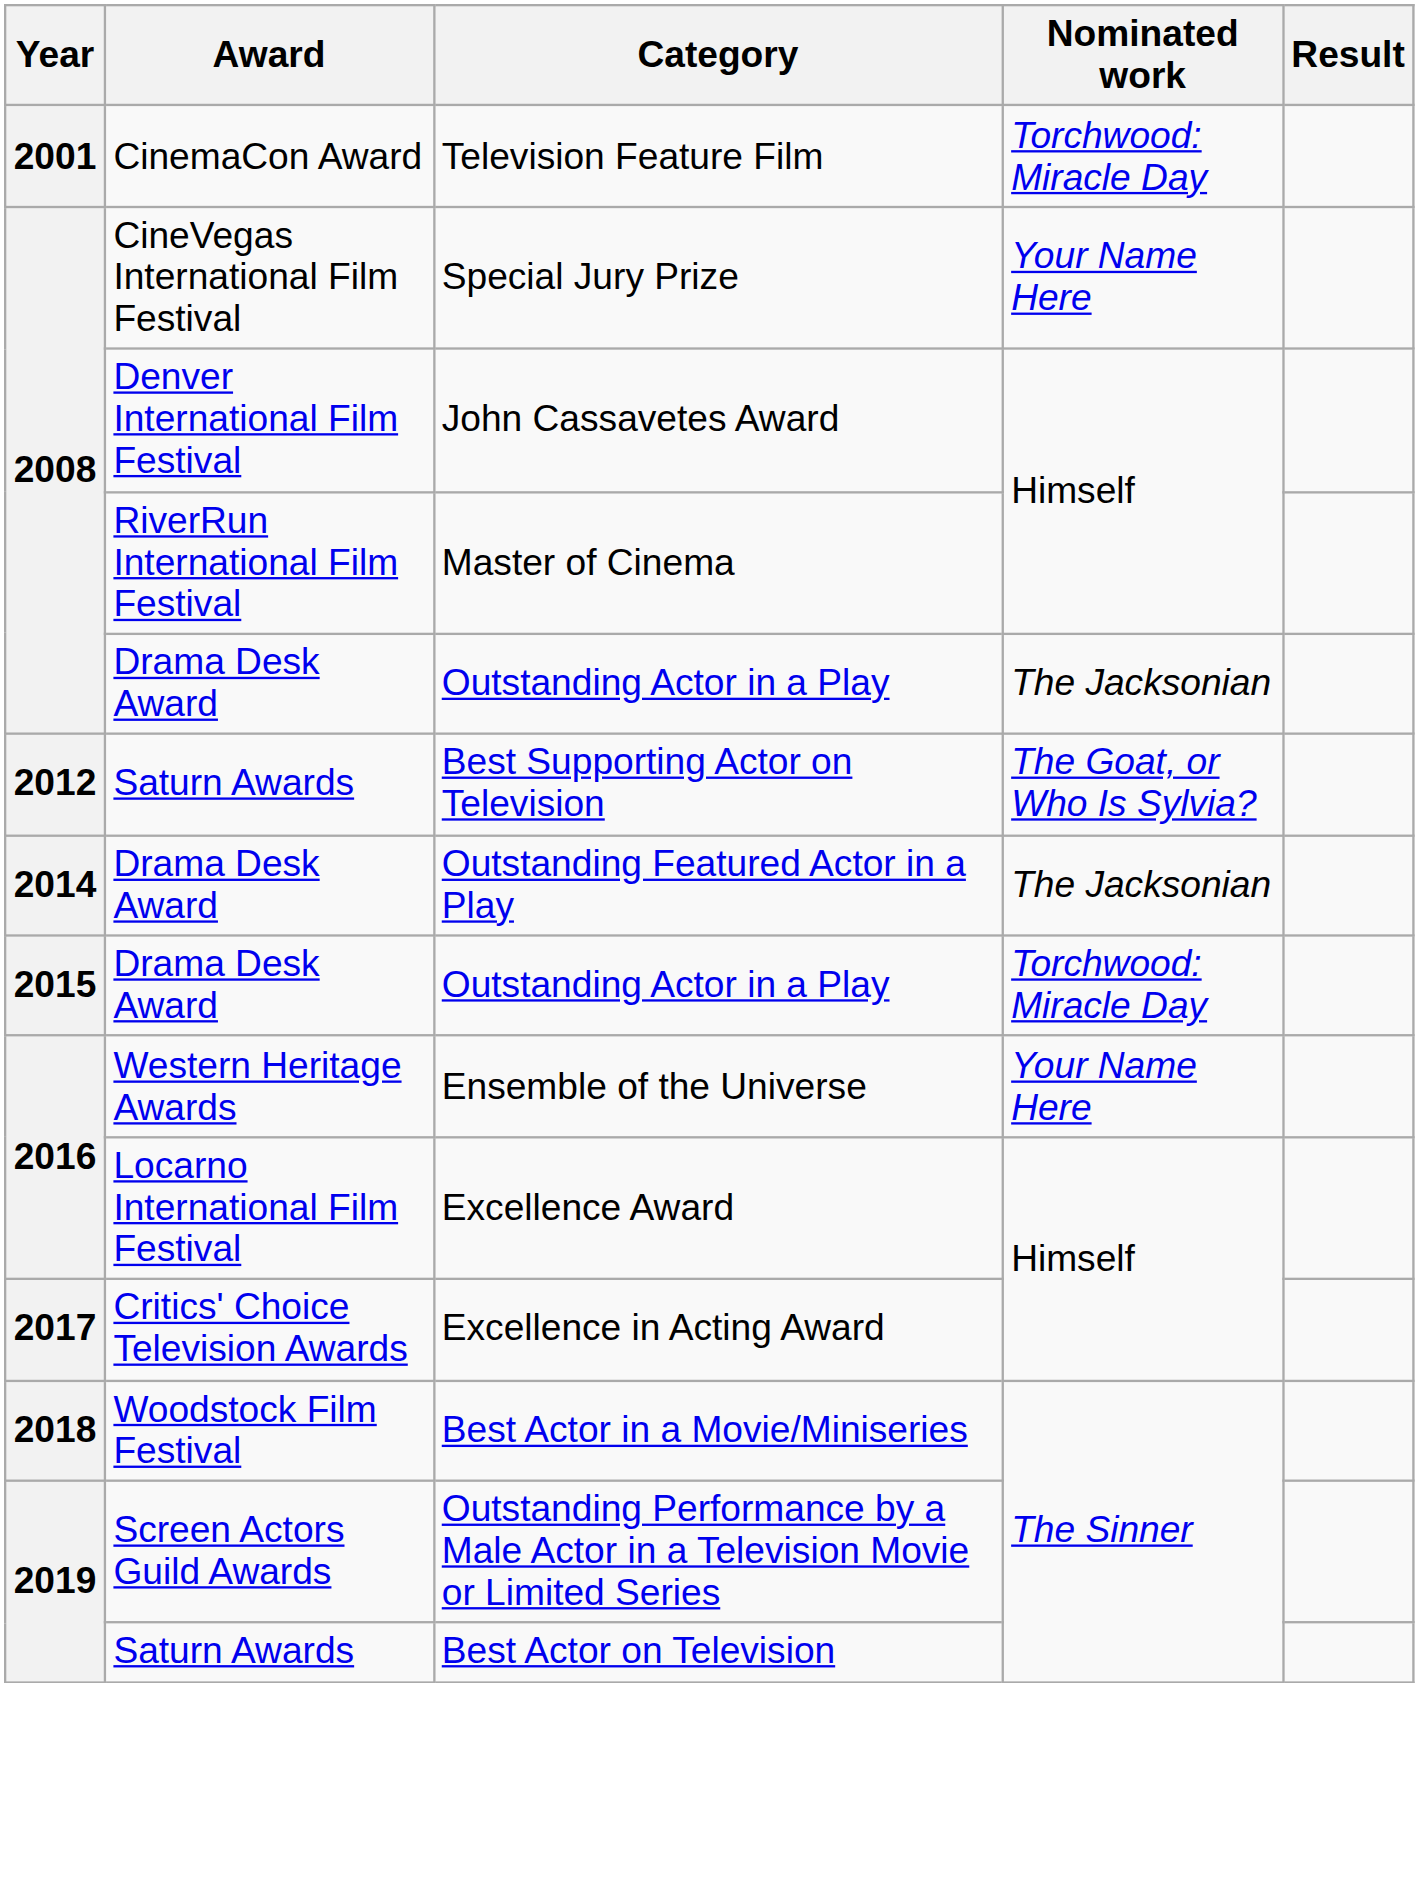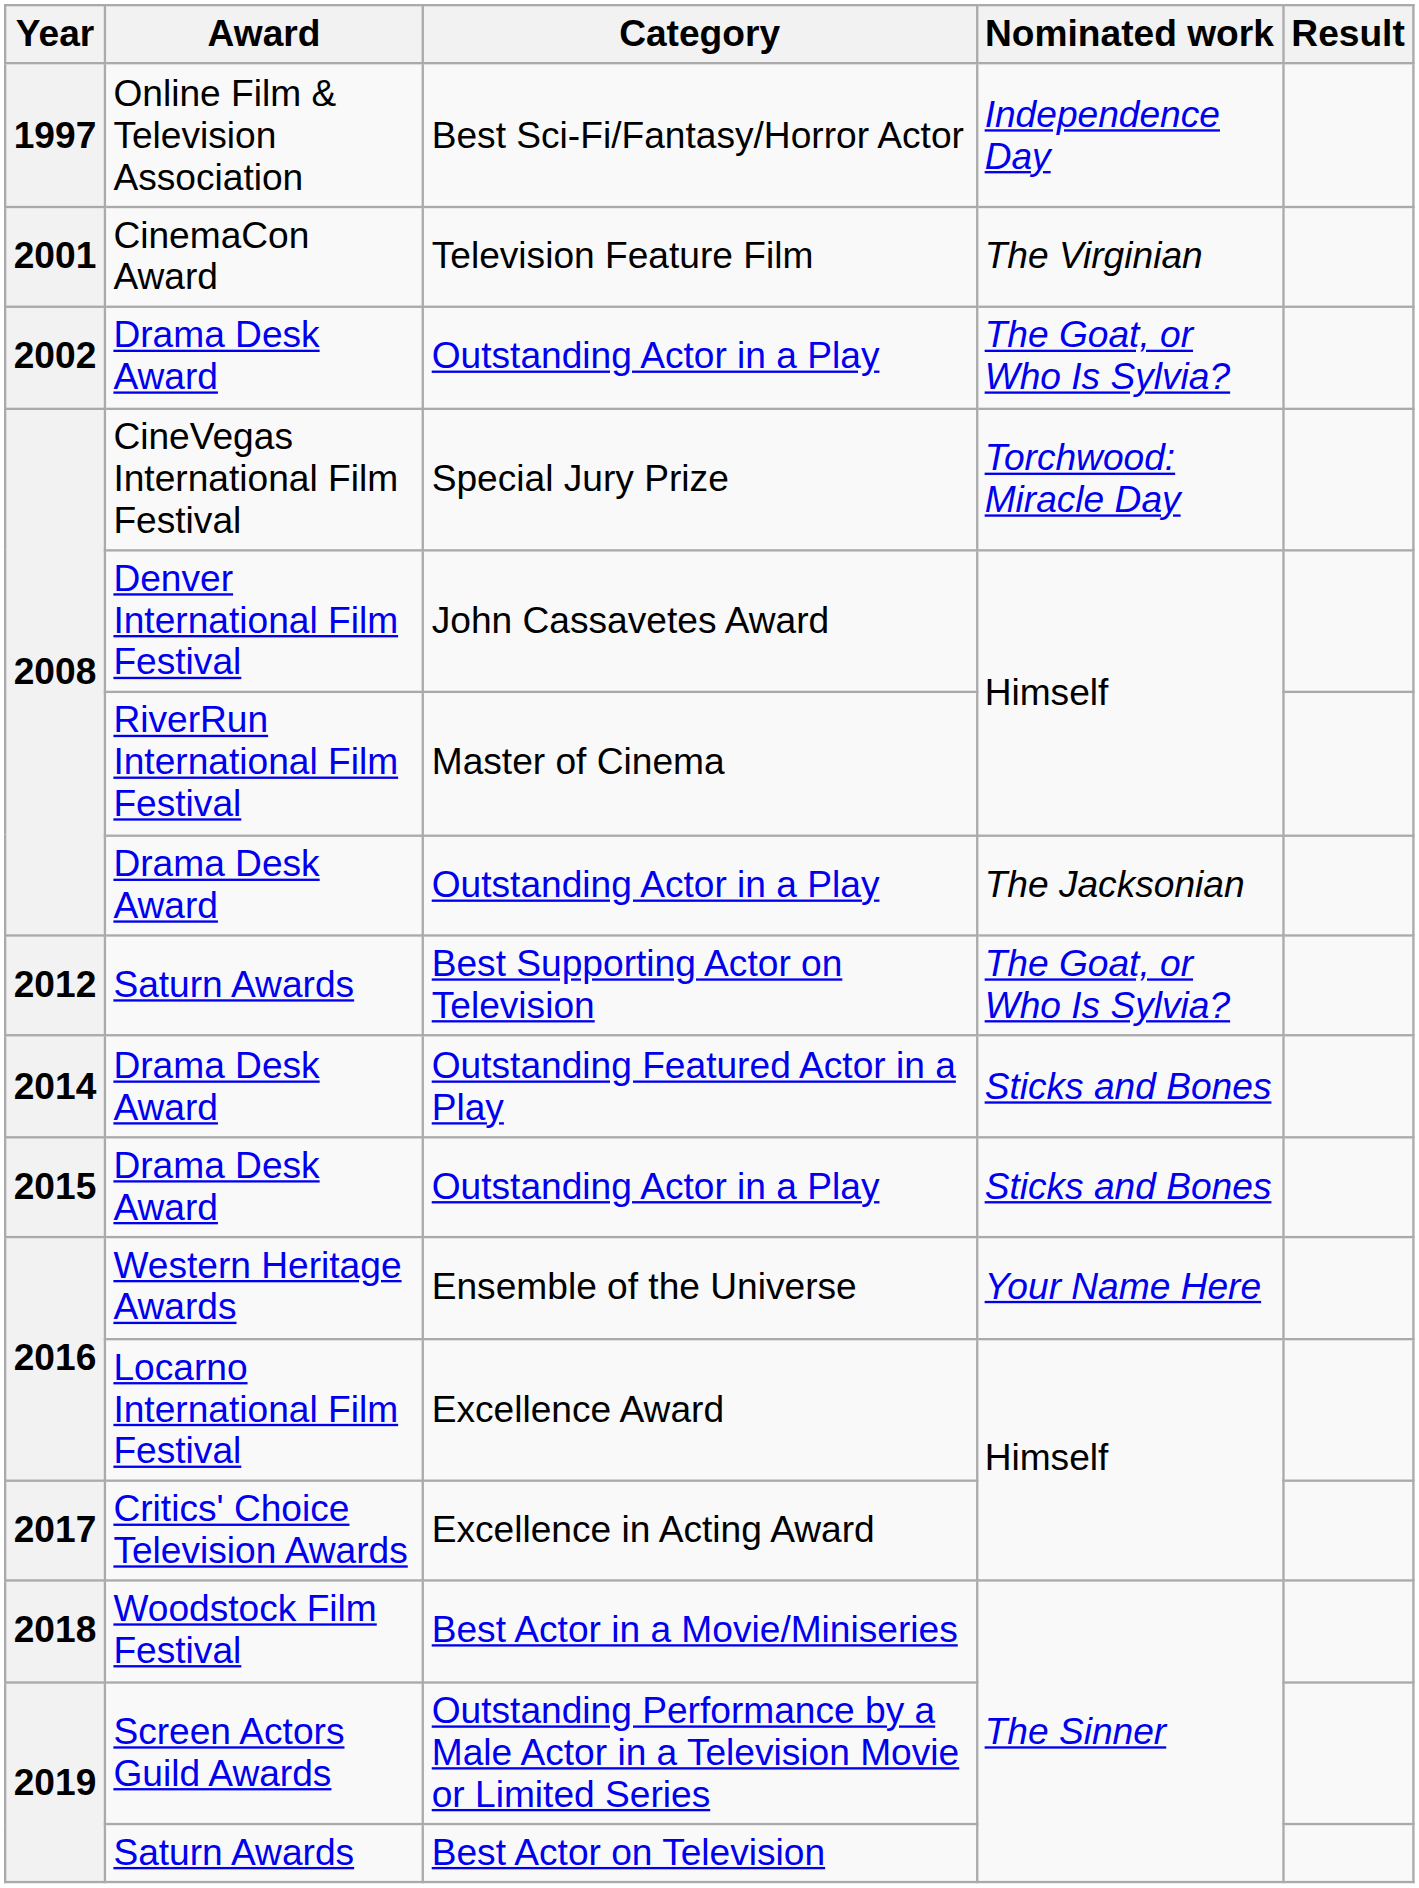+ row: (55, 134)
(1109, 155) Torchwood: Miracle Day -> (1094, 256) The Virginian
+ row: (55, 356)
(1104, 276) Your Name Here -> (1083, 478) Torchwood: Miracle Day
(1141, 884) The Jacksonian -> (1128, 1085) Sticks and Bones
(1109, 985) Torchwood: Miracle Day -> (1128, 1186) Sticks and Bones
